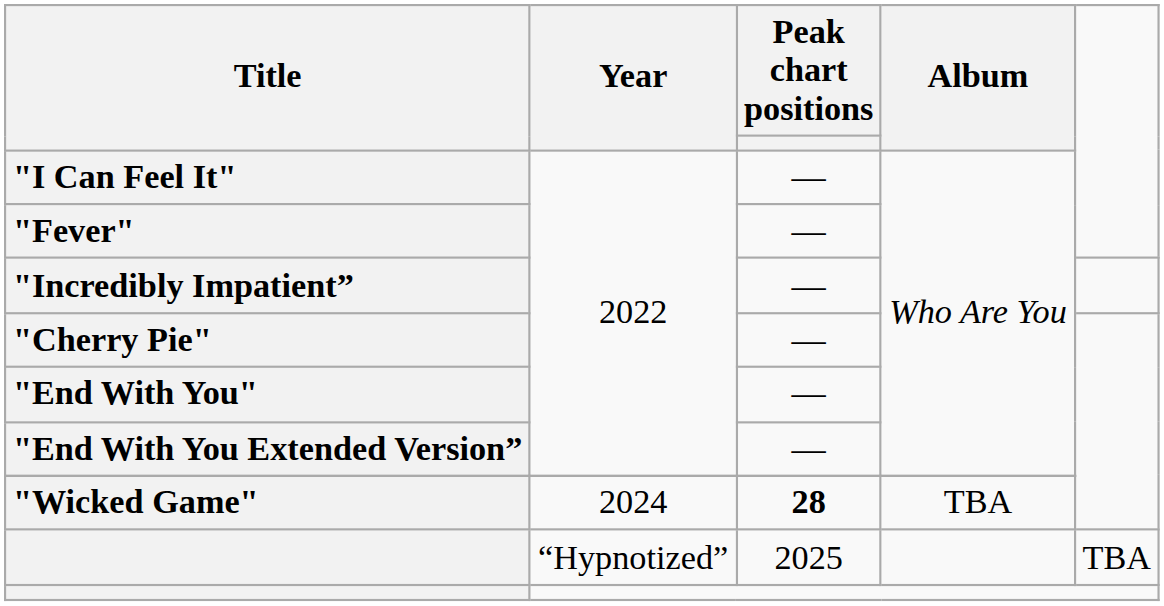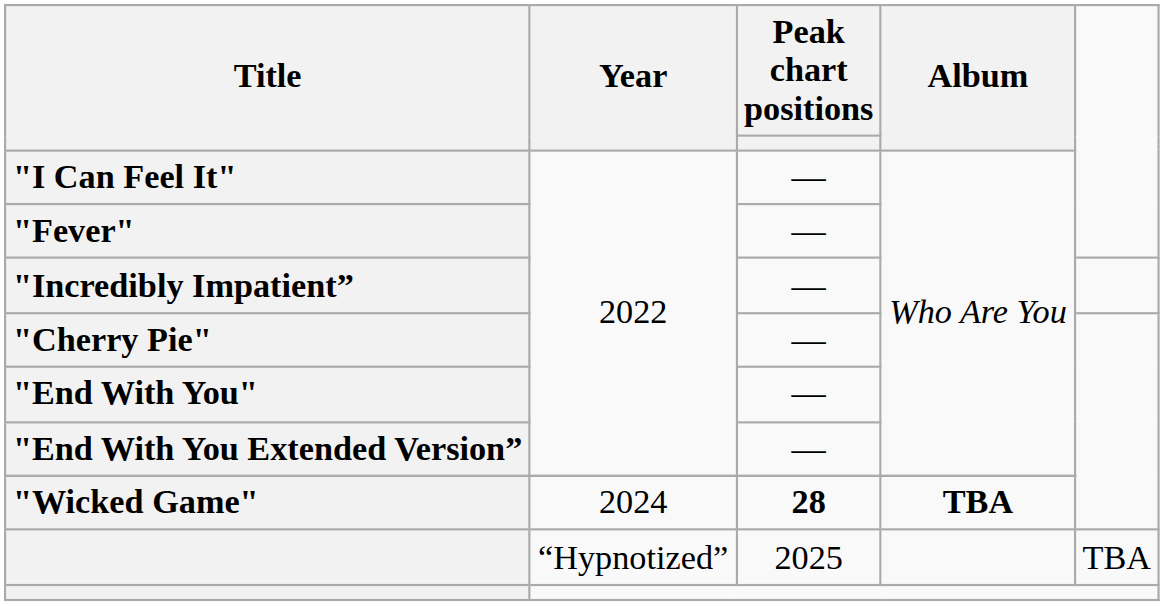(978, 502) normal -> (978, 502) bold
